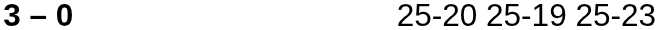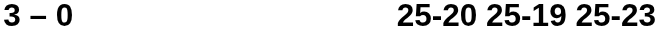(526, 15) normal -> (526, 15) bold
